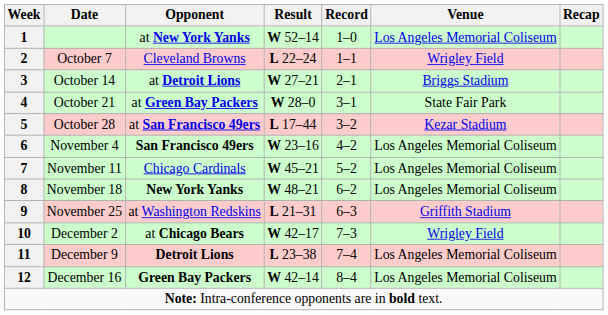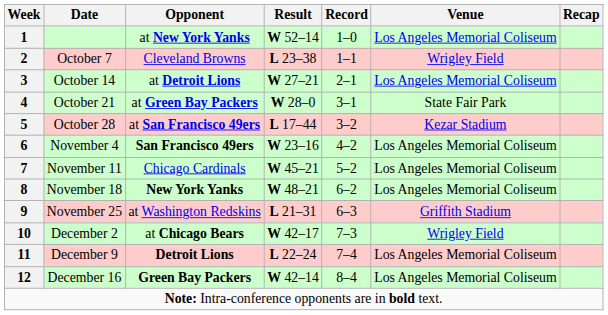(293, 59) L 22–24 -> (293, 59) L 23–38
(465, 80) Briggs Stadium -> (465, 80) Los Angeles Memorial Coliseum
(293, 255) L 23–38 -> (293, 255) L 22–24
